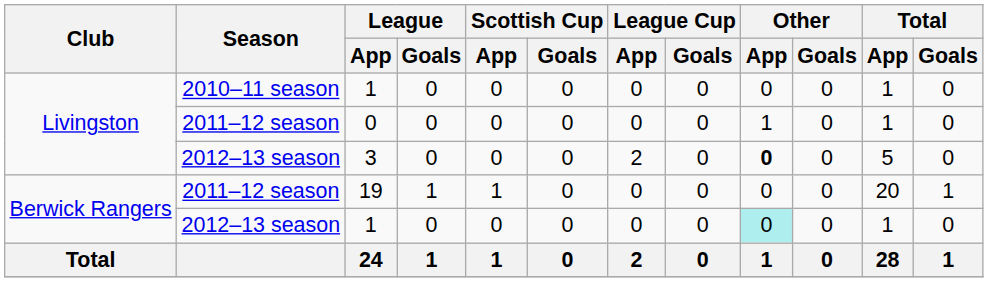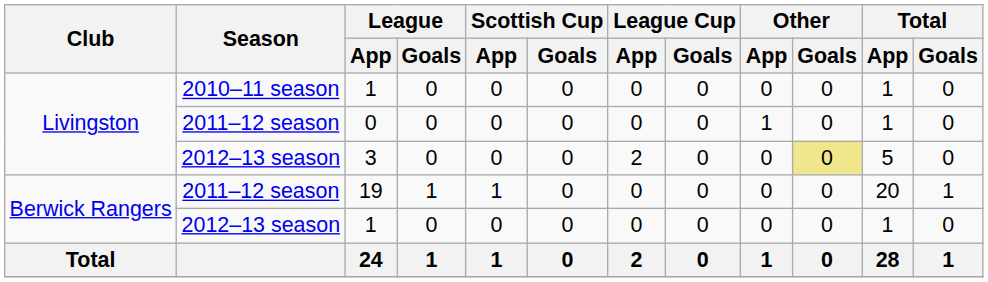(767, 157) bold -> (767, 157) normal
(827, 157) no background -> (827, 157) khaki background
(767, 225) paleturquoise background -> (767, 225) no background
